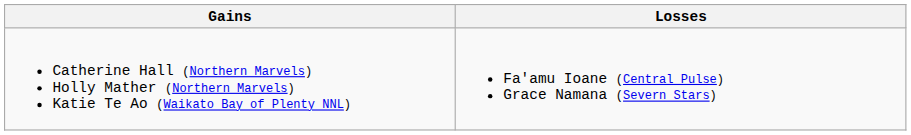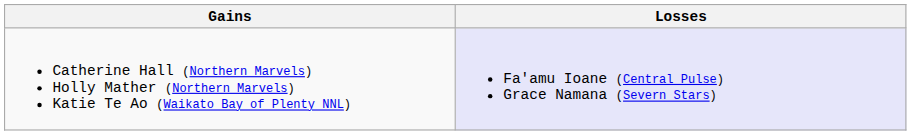(681, 88) no background -> (681, 88) lavender background
